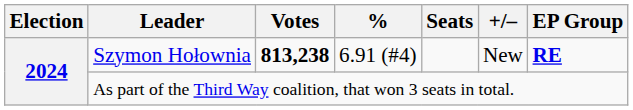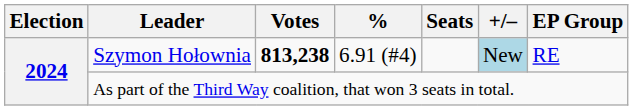(503, 54) no background -> (503, 54) lightblue background
(547, 54) bold -> (546, 54) normal
